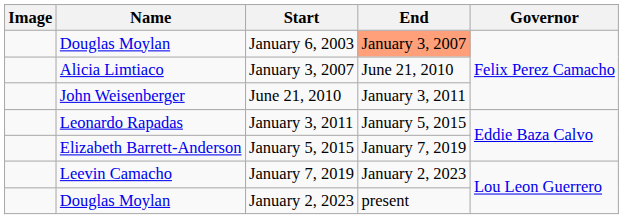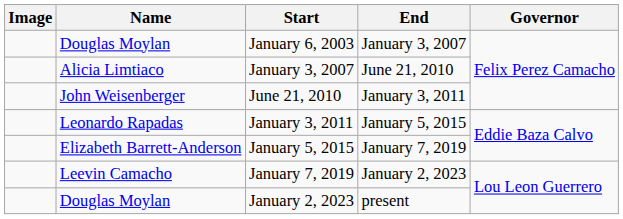(414, 43) lightsalmon background -> (414, 43) no background
